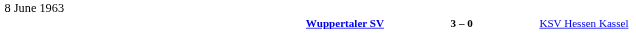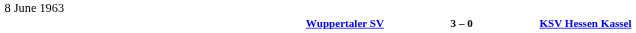(584, 23) normal -> (585, 23) bold
